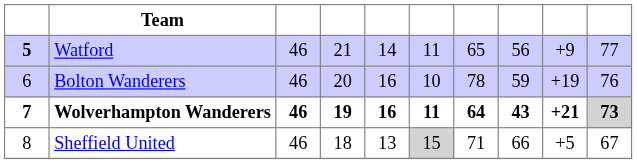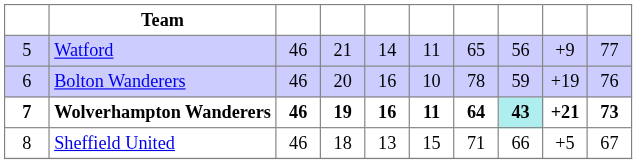(27, 50) bold -> (27, 50) normal
(521, 112) no background -> (521, 112) paleturquoise background
(609, 112) lightgrey background -> (609, 112) no background
(432, 143) lightgrey background -> (432, 143) no background
